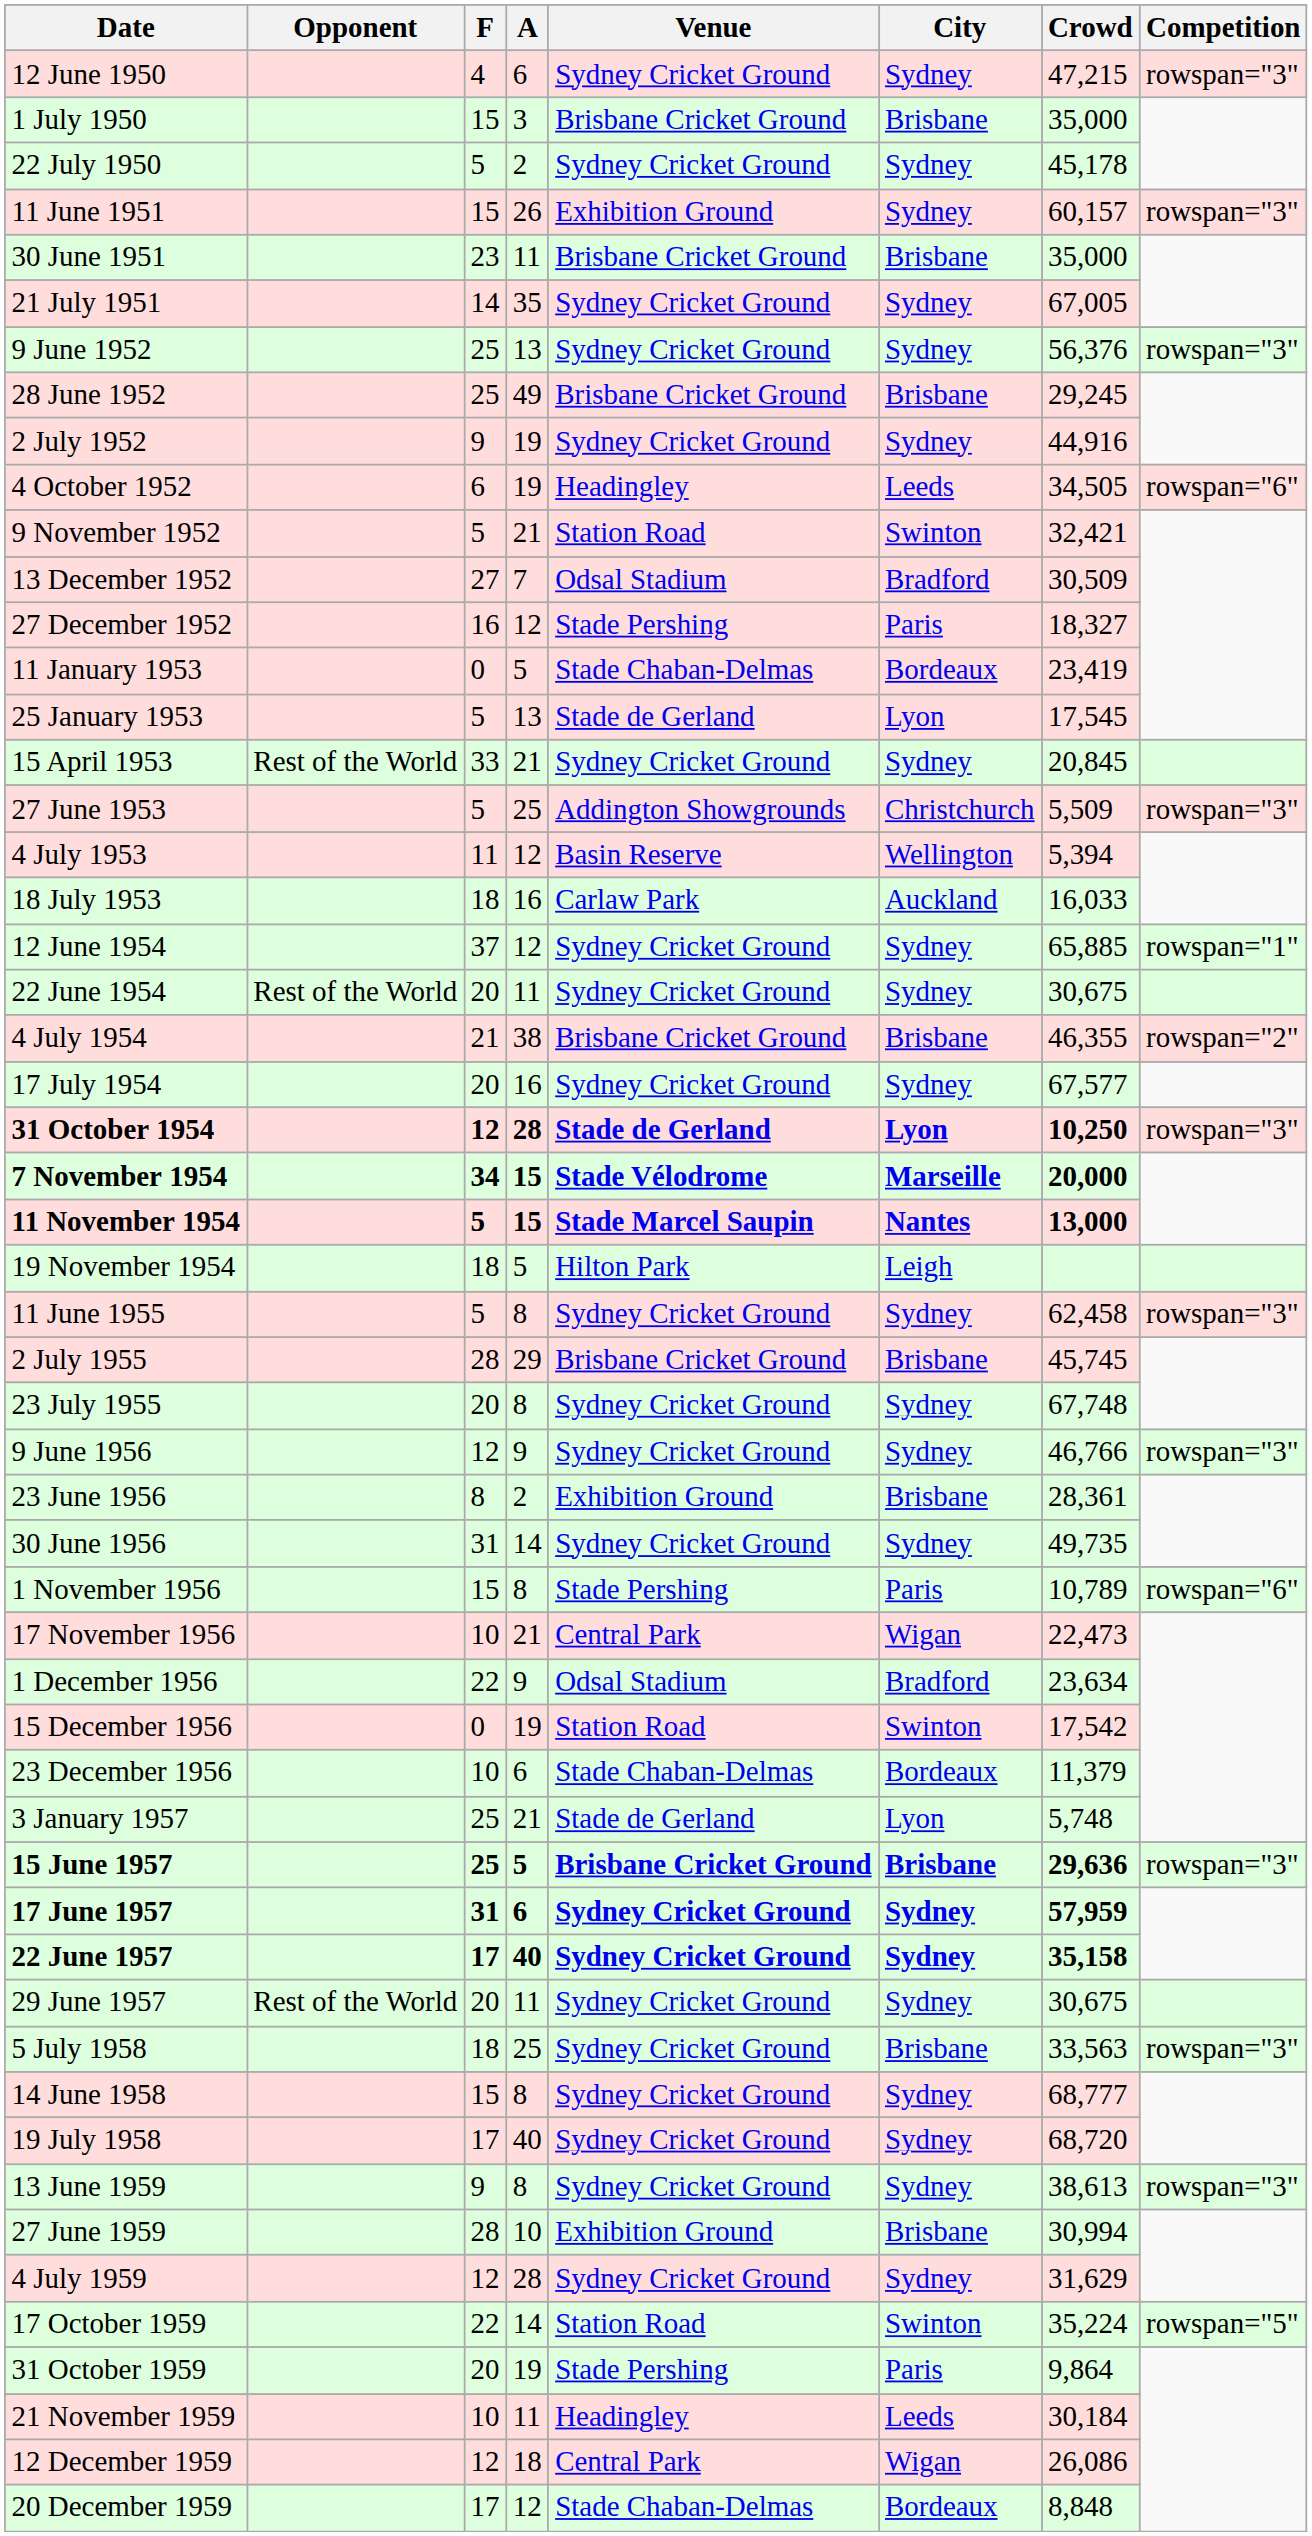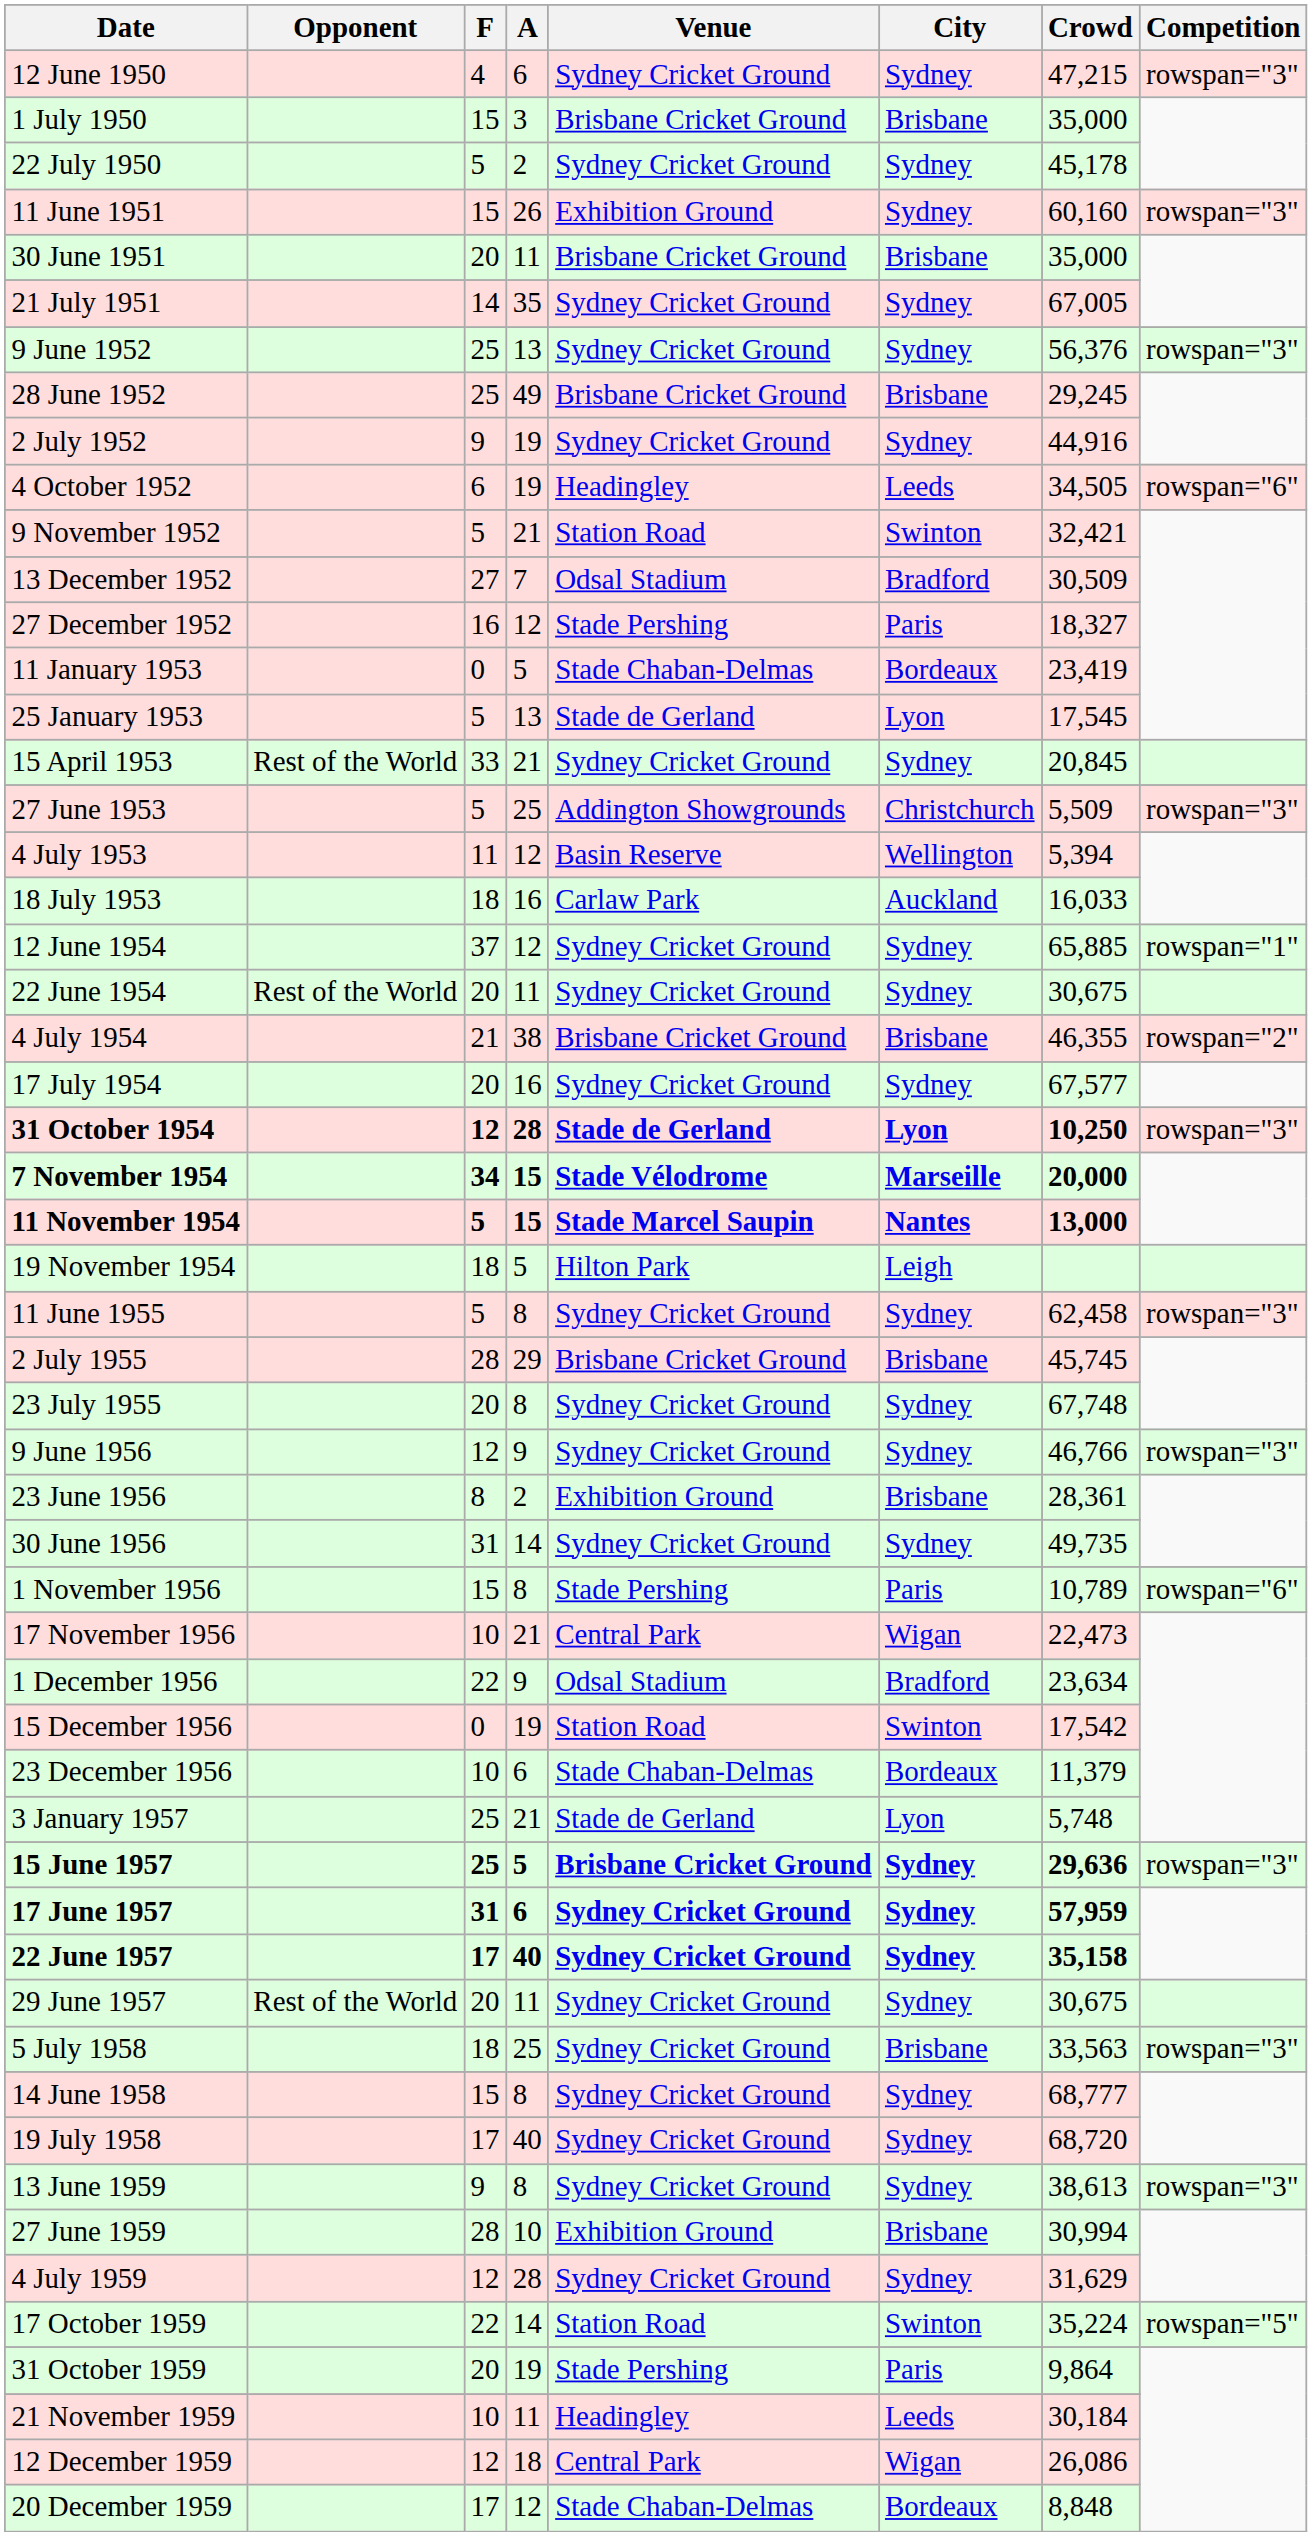(1088, 211) 60,157 -> (1088, 211) 60,160
(485, 257) 23 -> (485, 257) 20
(940, 1864) Brisbane -> (930, 1864) Sydney
